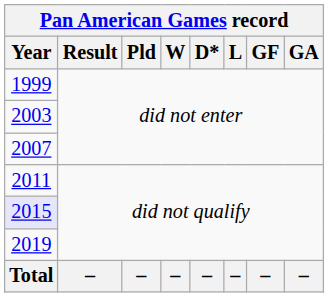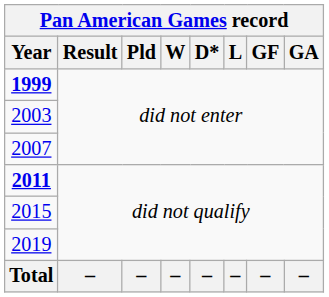(31, 84) normal -> (31, 84) bold
(31, 180) normal -> (31, 180) bold
(31, 212) lavender background -> (31, 212) no background
